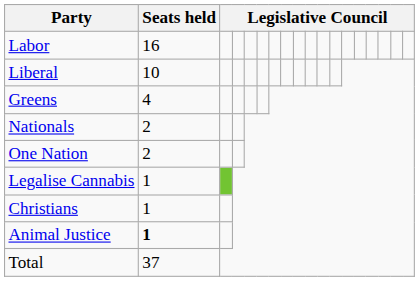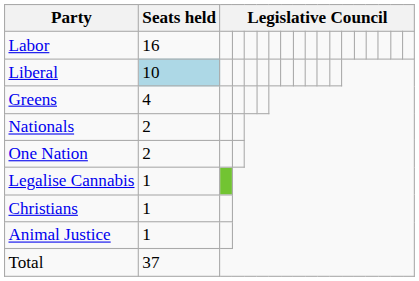(151, 72) no background -> (151, 72) lightblue background
(147, 235) bold -> (147, 235) normal
